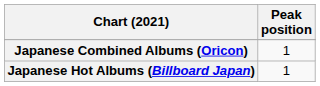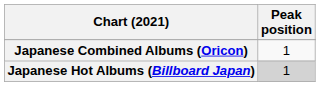(286, 71) no background -> (286, 71) lightgrey background
